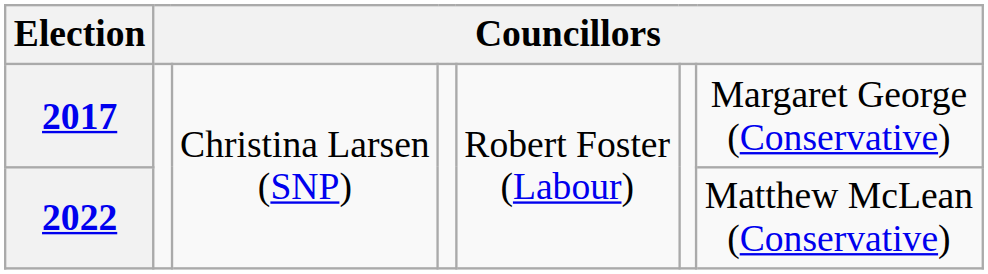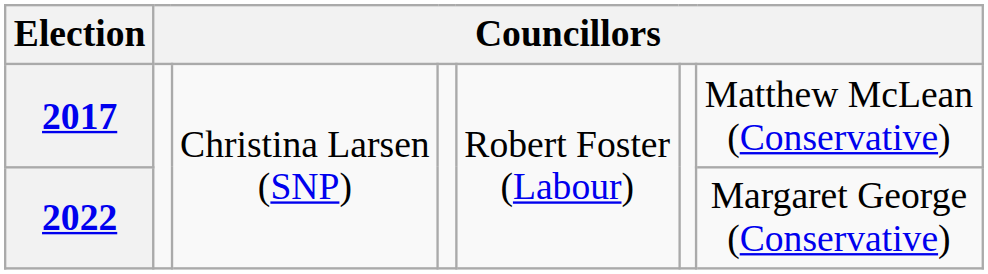(839, 115) Margaret George (Conservative) -> (839, 115) Matthew McLean (Conservative)
(839, 217) Matthew McLean (Conservative) -> (839, 217) Margaret George (Conservative)
